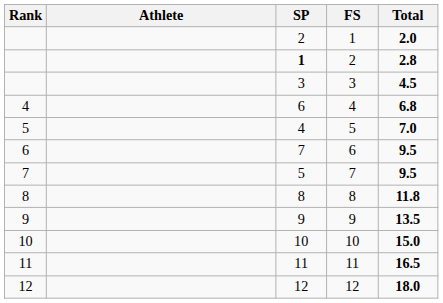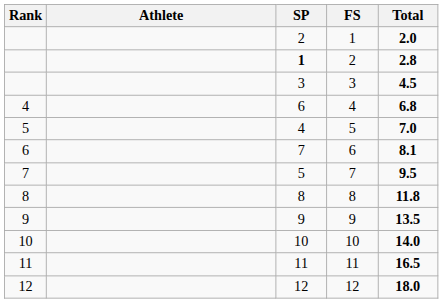(408, 151) 9.5 -> (408, 151) 8.1
(408, 241) 15.0 -> (408, 241) 14.0
